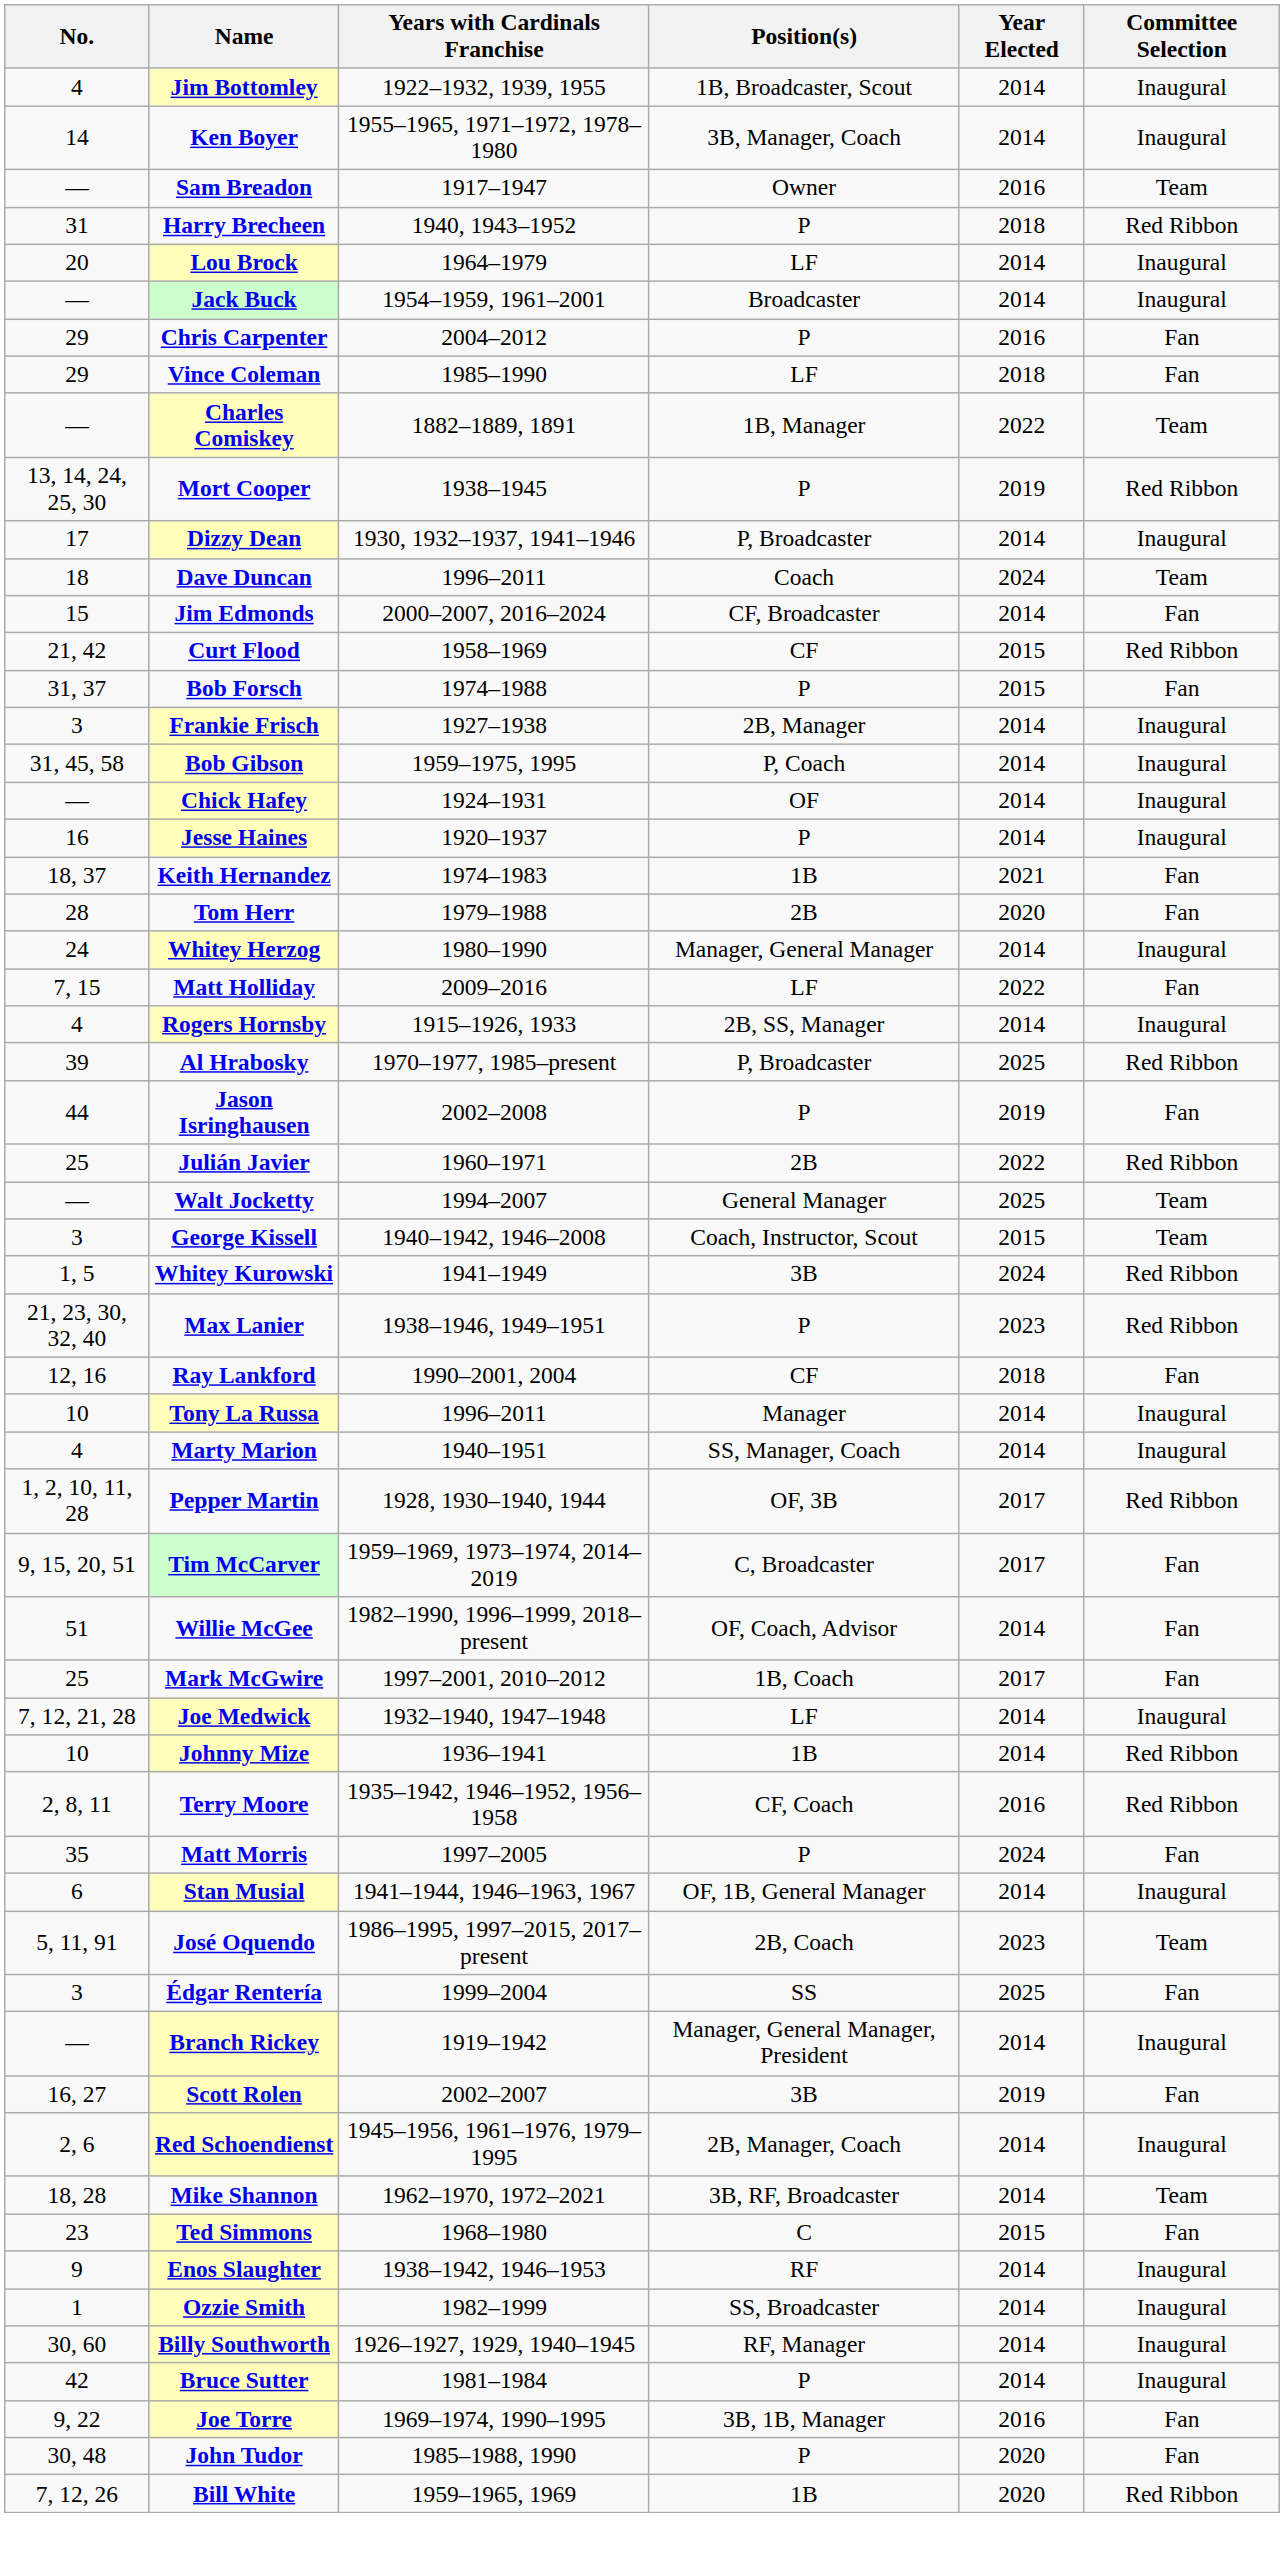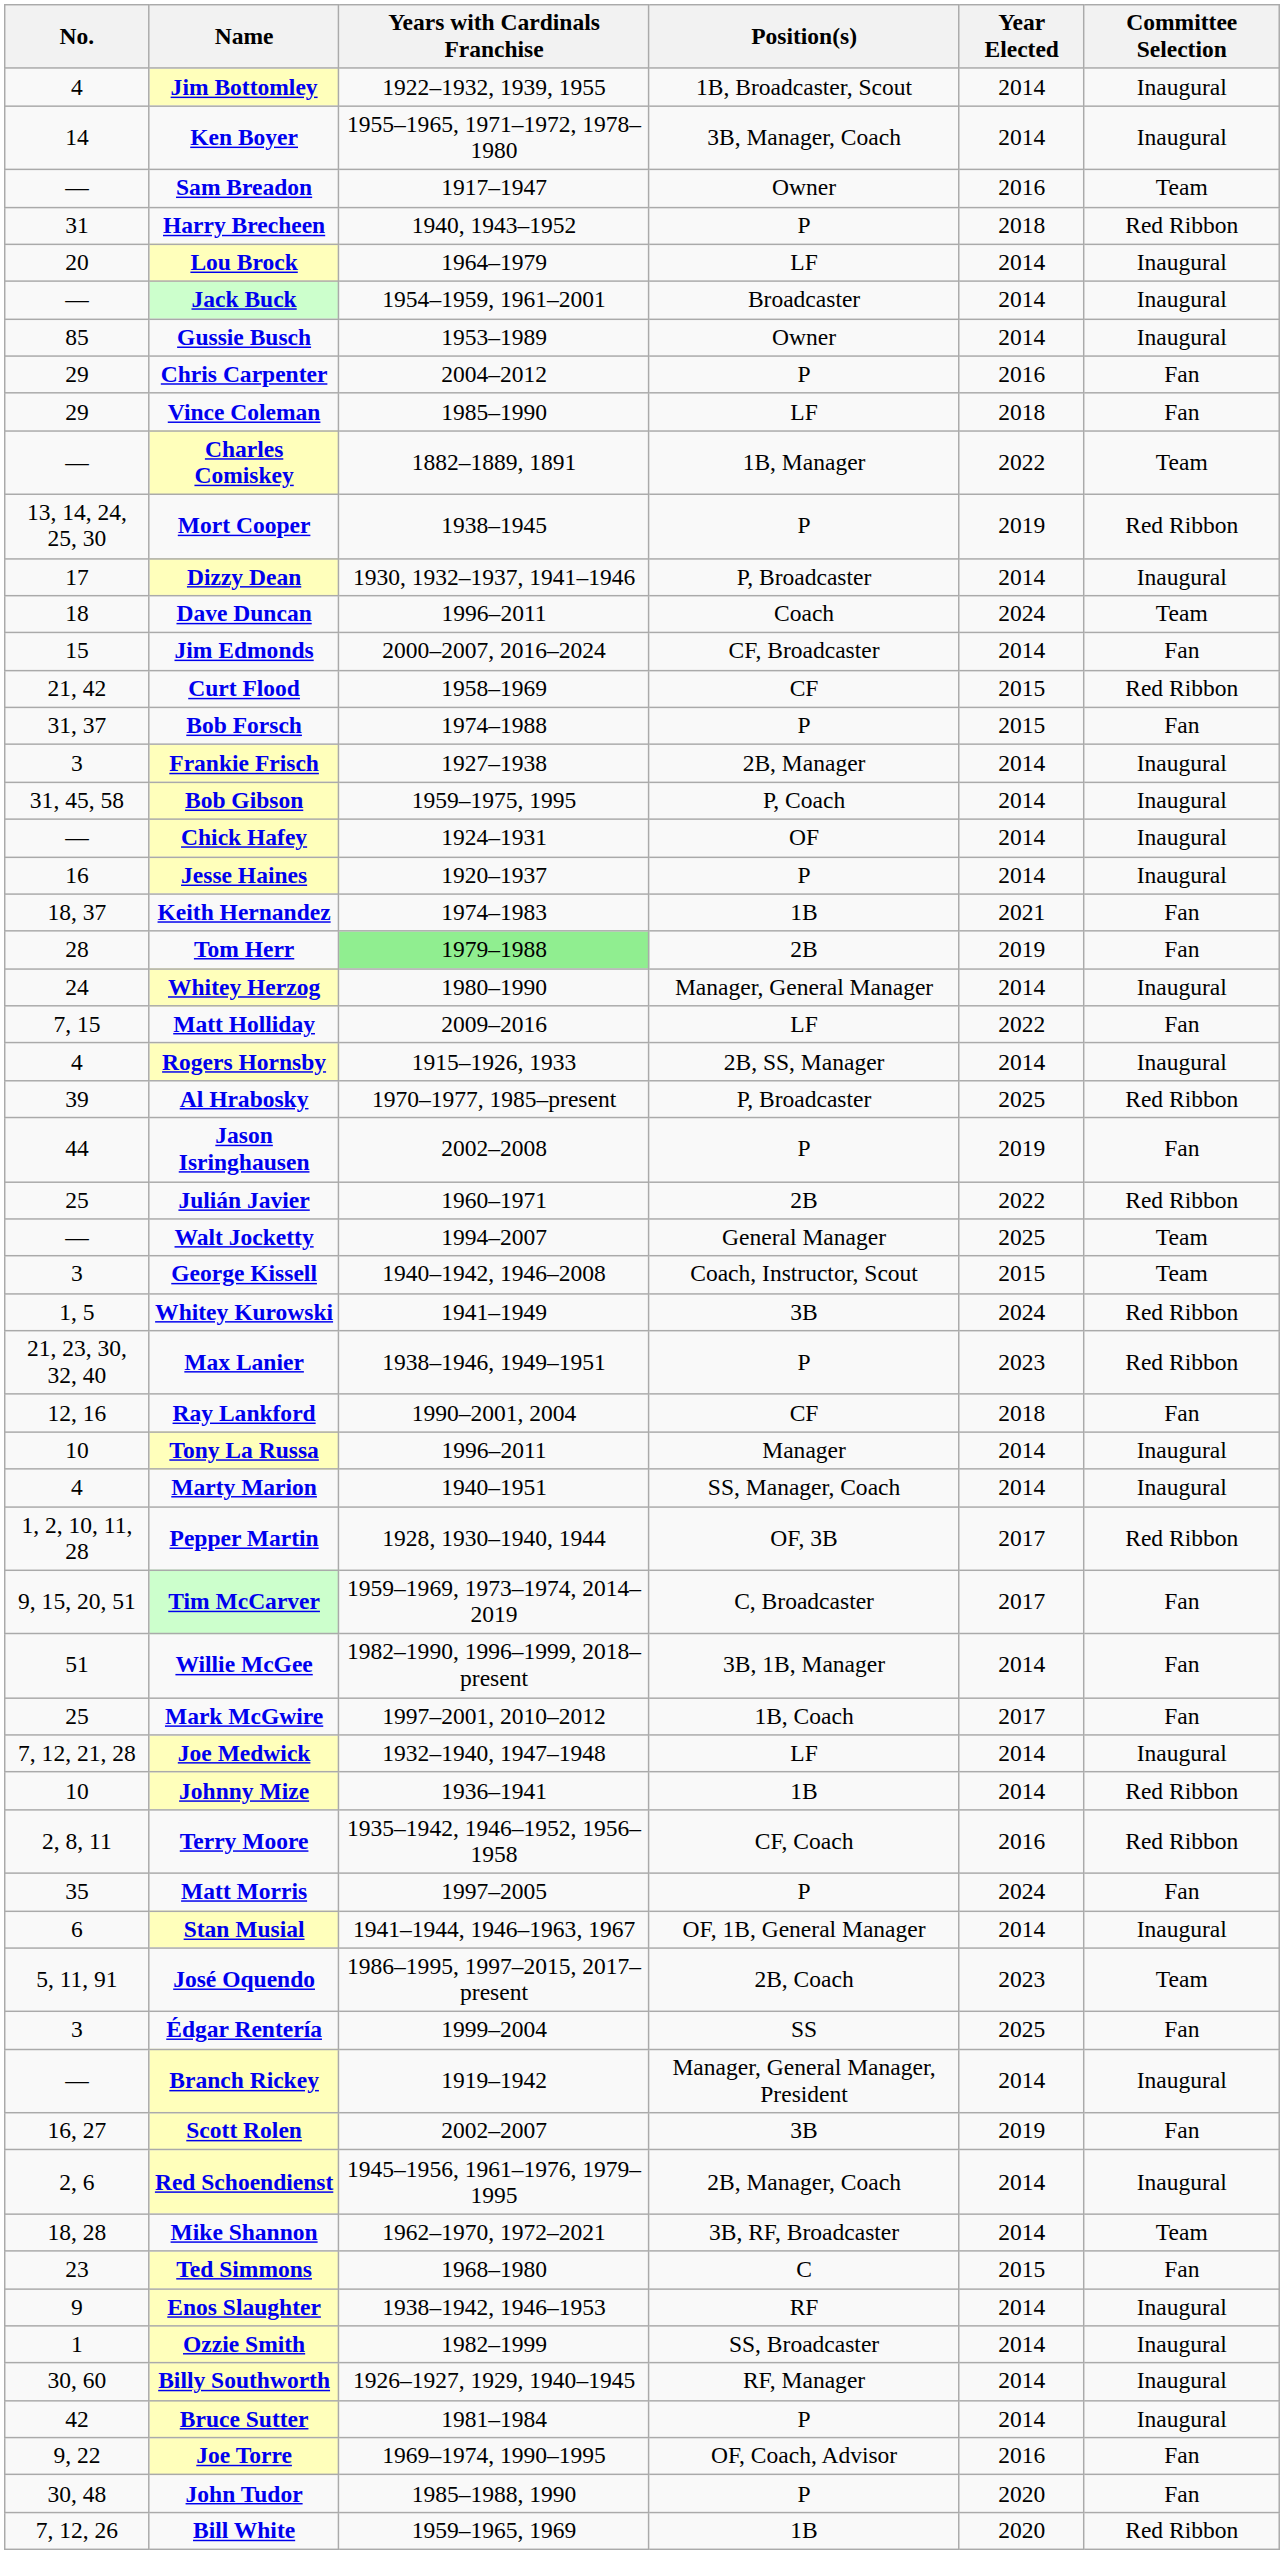+ row: (244, 337)
(494, 912) no background -> (494, 949) lightgreen background
(1022, 912) 2020 -> (1022, 949) 2019
(804, 1628) OF, Coach, Advisor -> (804, 1665) 3B, 1B, Manager
(804, 2418) 3B, 1B, Manager -> (804, 2456) OF, Coach, Advisor
